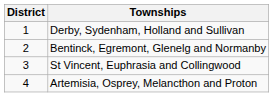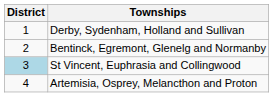(26, 65) no background -> (26, 65) lightblue background
